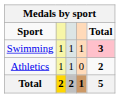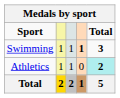(82, 48) normal -> (82, 48) bold
(101, 48) pink background -> (101, 48) no background
(101, 66) no background -> (101, 66) paleturquoise background
